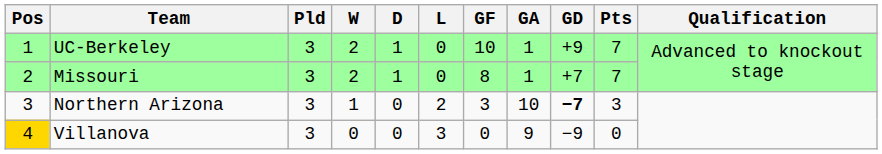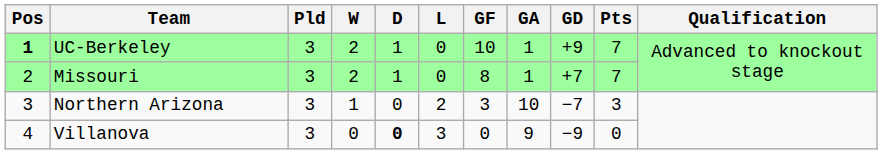(28, 48) normal -> (28, 48) bold
(572, 106) bold -> (572, 106) normal
(28, 134) gold background -> (28, 134) no background
(397, 134) normal -> (397, 134) bold
